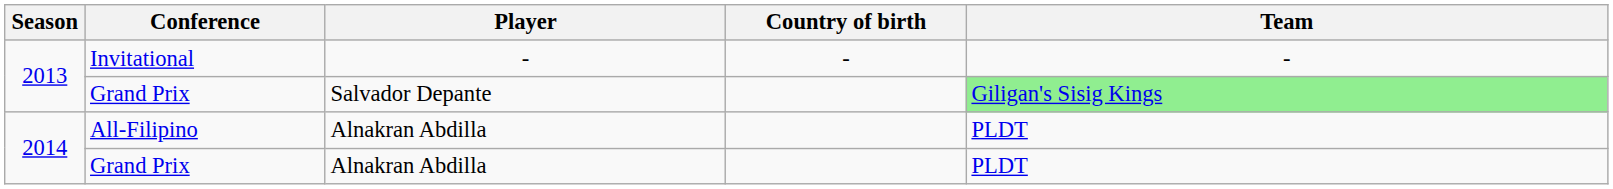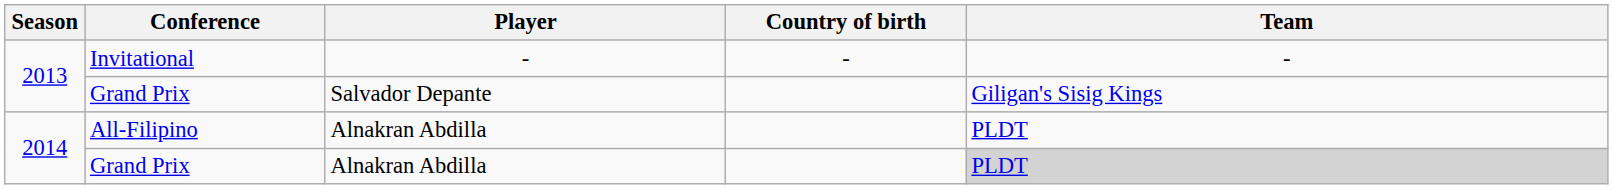(1067, 93) lightgreen background -> (1067, 93) no background
(1000, 165) no background -> (1000, 165) lightgrey background
